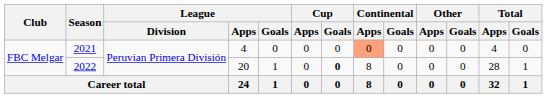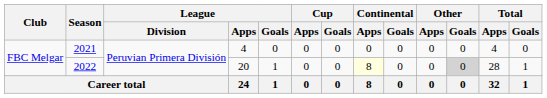(369, 48) lightsalmon background -> (369, 48) no background
(338, 66) bold -> (338, 66) normal
(369, 66) no background -> (369, 66) lightyellow background
(463, 66) no background -> (463, 66) lightgrey background
